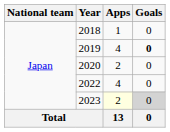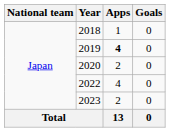(118, 48) normal -> (118, 48) bold
(149, 48) bold -> (149, 48) normal
(118, 100) lightyellow background -> (118, 100) no background
(149, 100) lightgrey background -> (149, 100) no background
